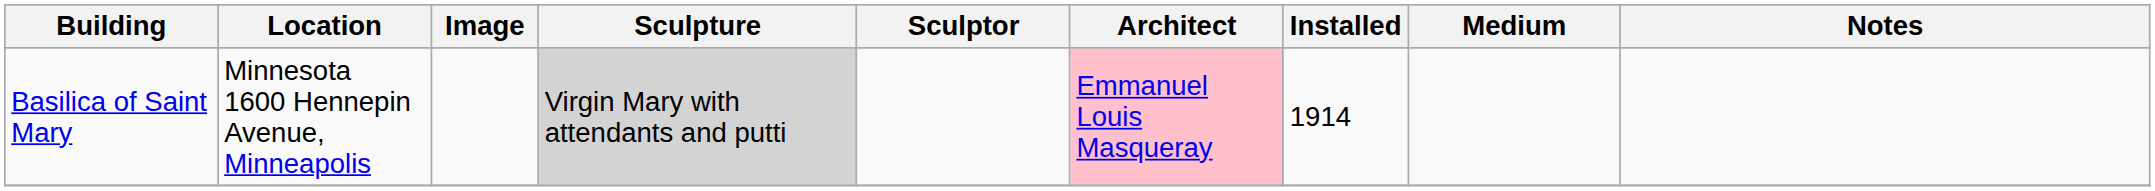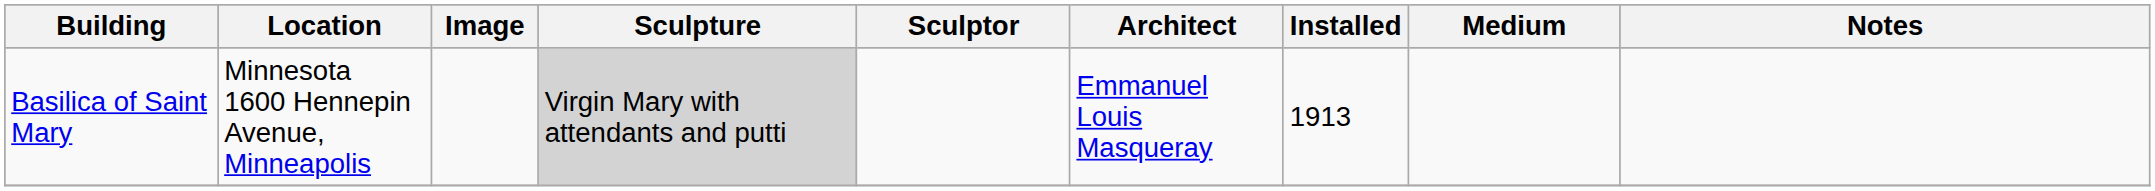(1144, 116) pink background -> (1144, 116) no background
(1320, 116) 1914 -> (1320, 116) 1913
